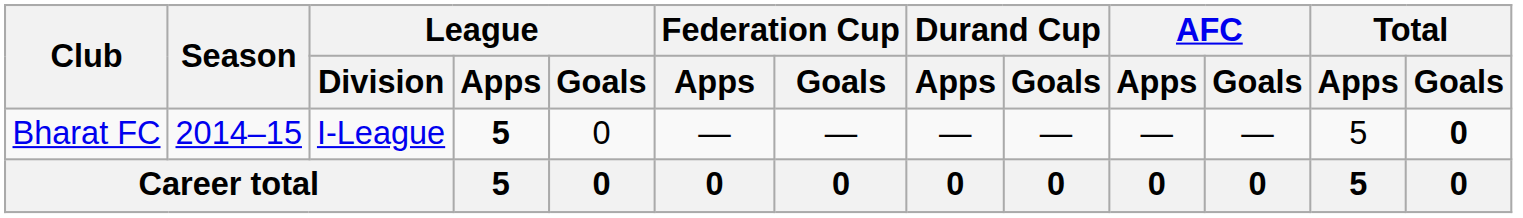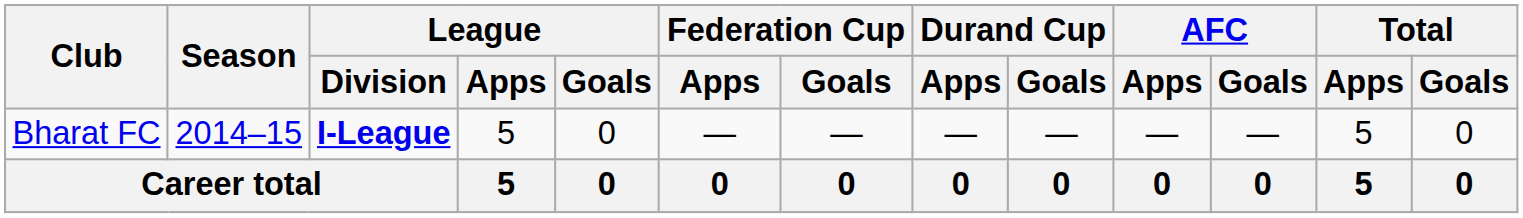(381, 133) normal -> (384, 133) bold
(501, 133) bold -> (506, 133) normal
(1459, 133) bold -> (1464, 133) normal
